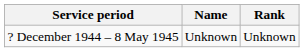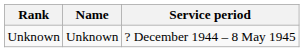columns swapped: (269, 15) <-> (93, 15)
